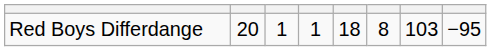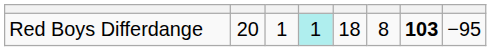(316, 29) no background -> (316, 29) paleturquoise background
(422, 29) normal -> (422, 29) bold
